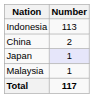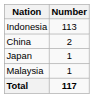(69, 56) lavender background -> (69, 56) no background
